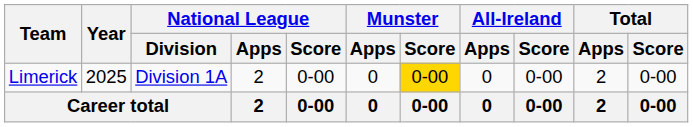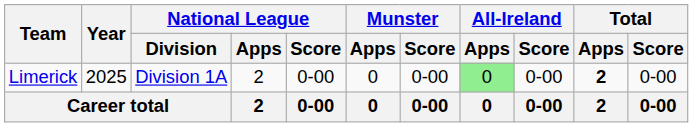(430, 77) gold background -> (430, 77) no background
(487, 77) no background -> (487, 77) lightgreen background
(601, 77) normal -> (601, 77) bold
